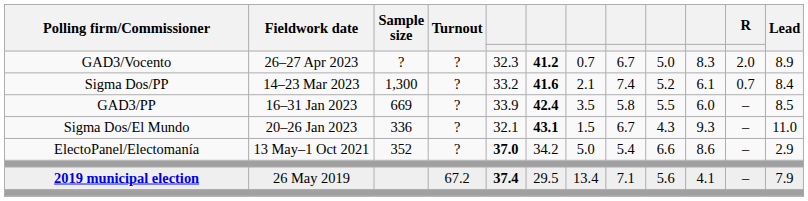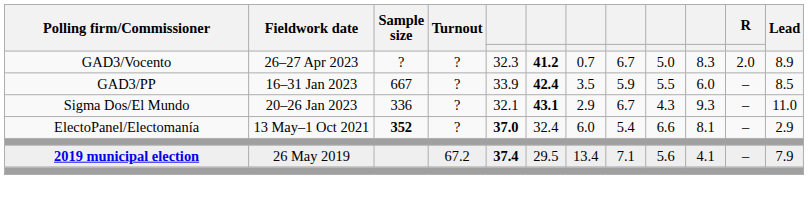- row: (127, 84)
(401, 106) 669 -> (401, 84) 667
(626, 106) 5.8 -> (626, 84) 5.9
(586, 127) 1.5 -> (586, 106) 2.9
(401, 149) normal -> (401, 127) bold
(546, 149) 34.2 -> (546, 127) 32.4
(586, 149) 5.0 -> (586, 127) 6.0
(706, 149) 8.6 -> (706, 127) 8.1
